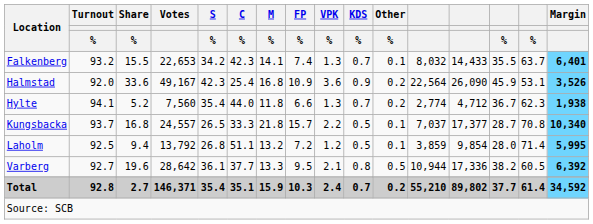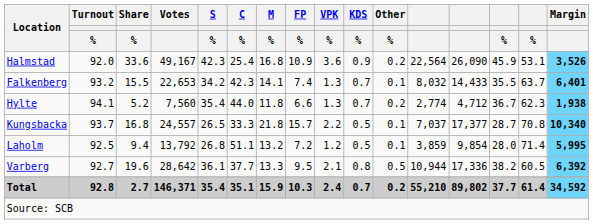rows swapped: (37, 62) <-> (31, 83)
